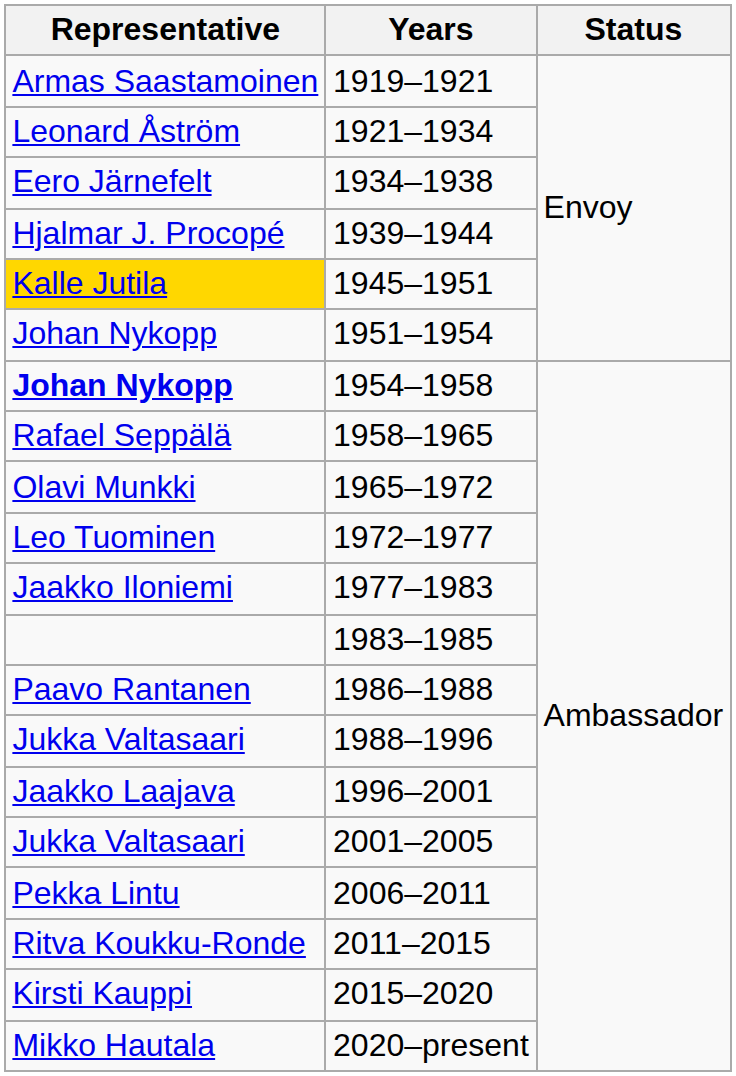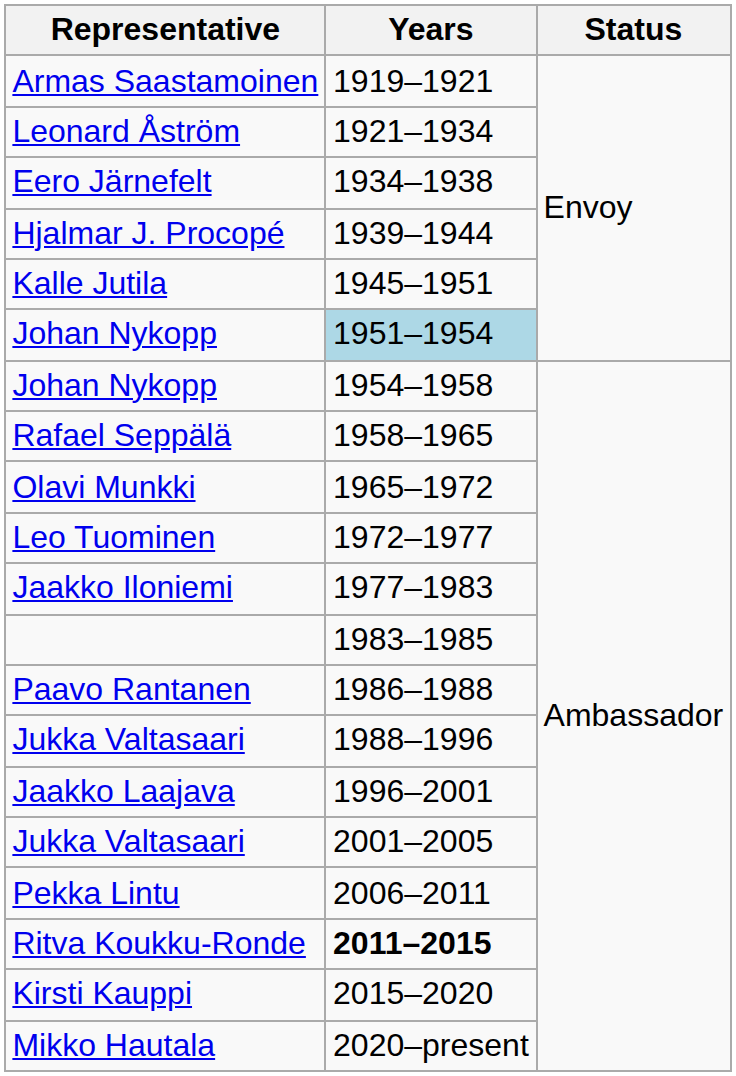(90, 283) gold background -> (90, 283) no background
(413, 334) no background -> (413, 334) lightblue background
(123, 385) bold -> (115, 385) normal
(412, 943) normal -> (412, 943) bold
